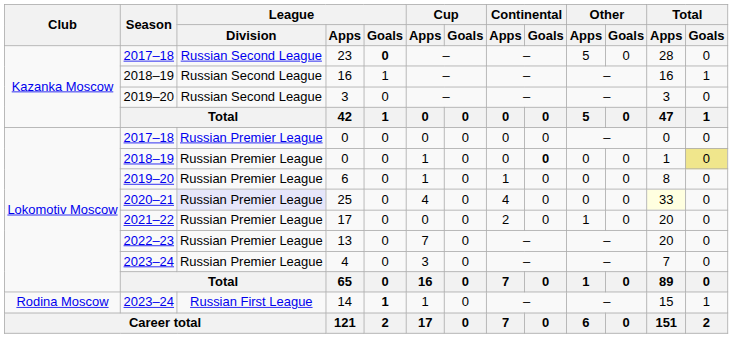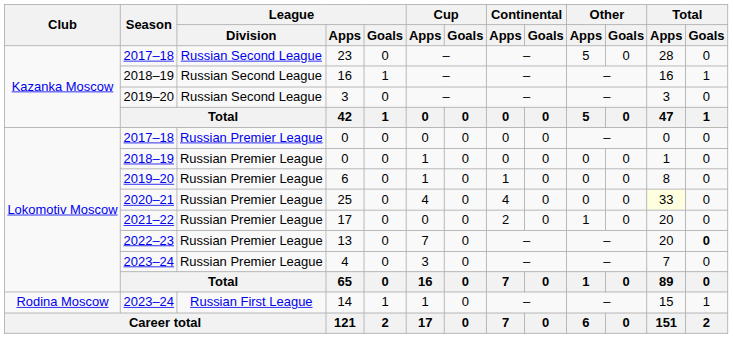(385, 55) bold -> (385, 55) normal
(546, 158) bold -> (546, 158) normal
(706, 158) khaki background -> (706, 158) no background
(251, 199) lavender background -> (251, 199) no background
(706, 240) normal -> (706, 240) bold
(385, 302) bold -> (385, 302) normal
